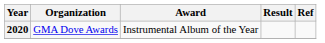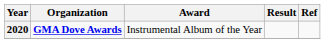(76, 30) normal -> (77, 30) bold
